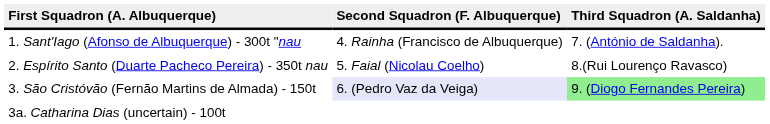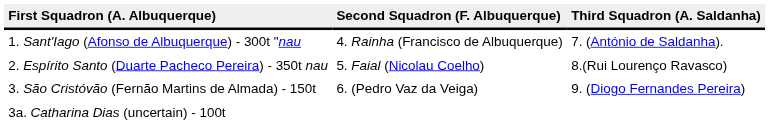(407, 88) lavender background -> (407, 88) no background
(658, 88) lightgreen background -> (658, 88) no background
